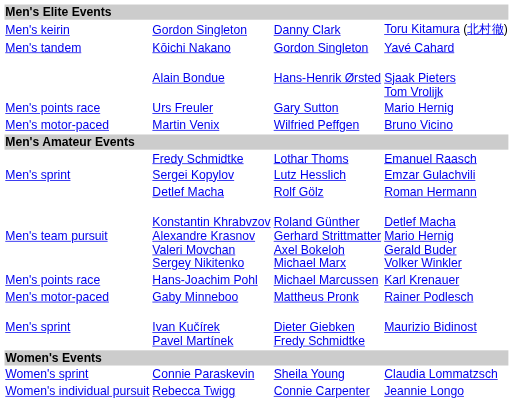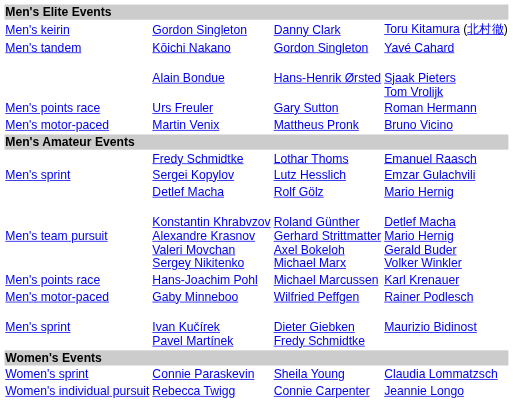(419, 108) Mario Hernig -> (430, 108) Roman Hermann
(316, 125) Wilfried Peffgen -> (316, 125) Mattheus Pronk
(430, 192) Roman Hermann -> (419, 192) Mario Hernig
(316, 297) Mattheus Pronk -> (316, 297) Wilfried Peffgen
